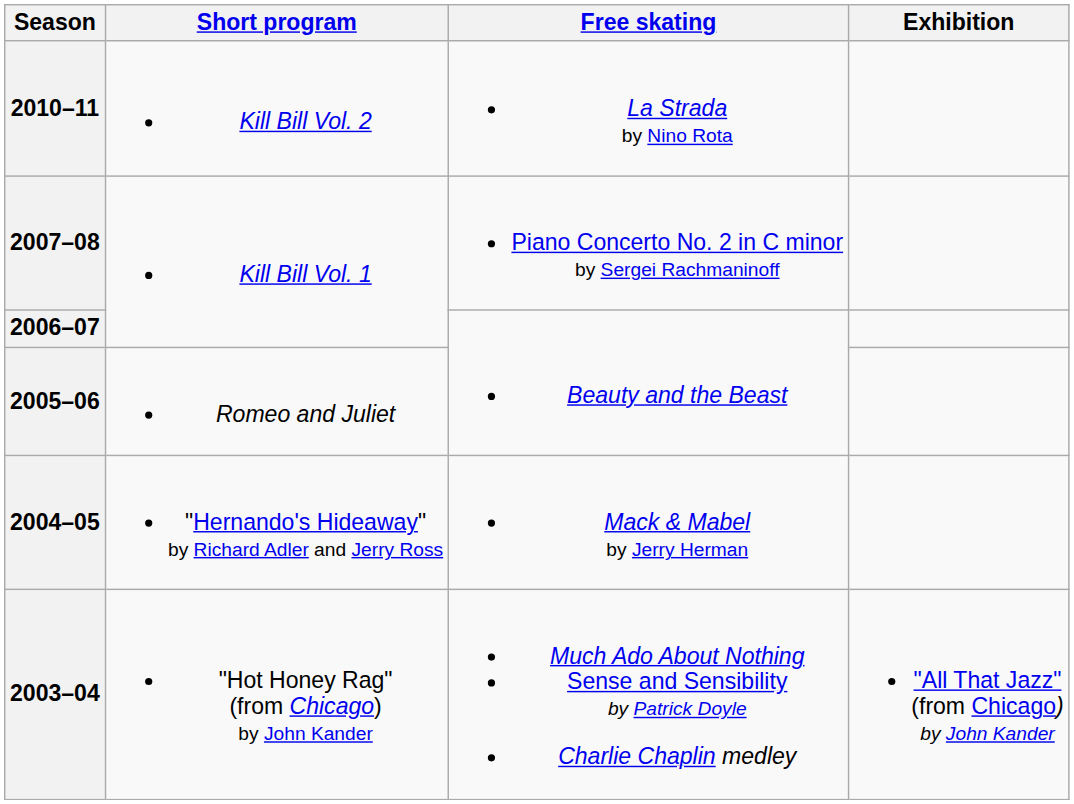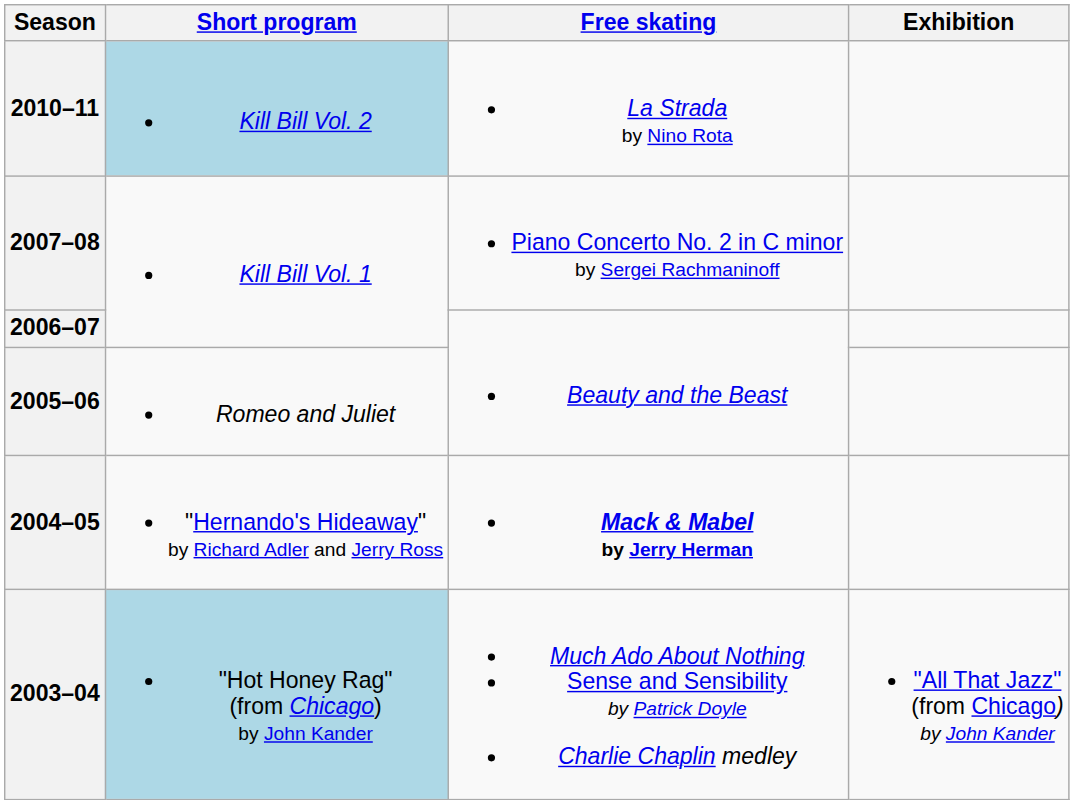(277, 121) no background -> (277, 121) lightblue background
(648, 535) normal -> (648, 535) bold
(277, 707) no background -> (277, 707) lightblue background
